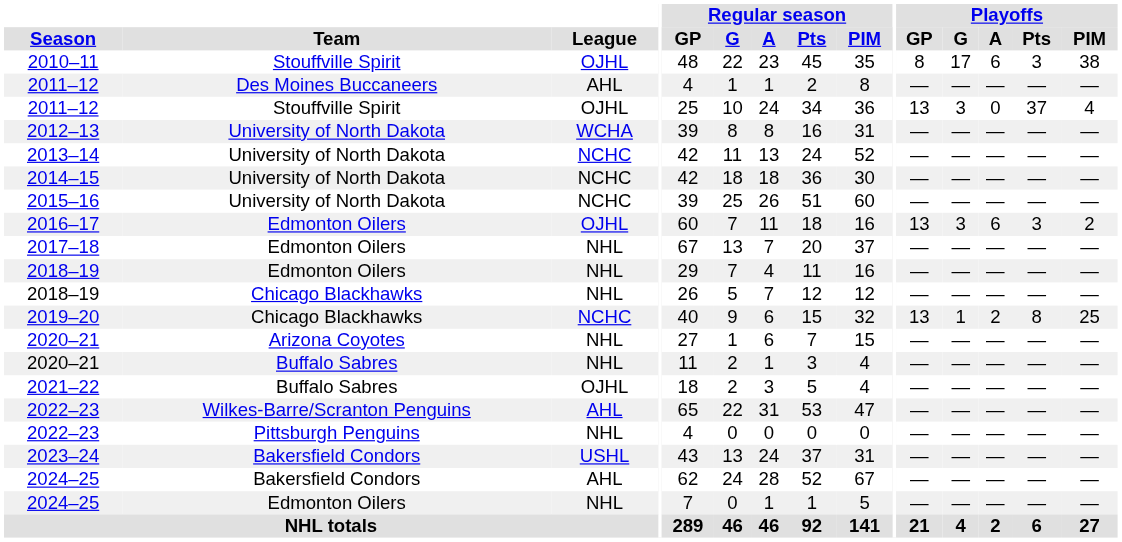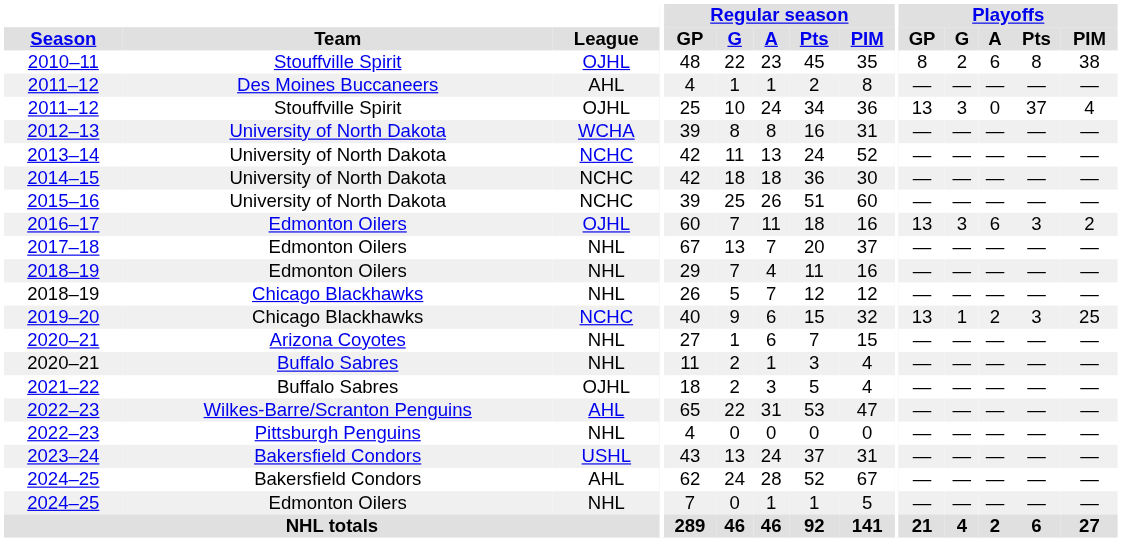(961, 61) 17 -> (962, 61) 2
(1037, 61) 3 -> (1036, 61) 8
(1037, 317) 8 -> (1036, 317) 3
